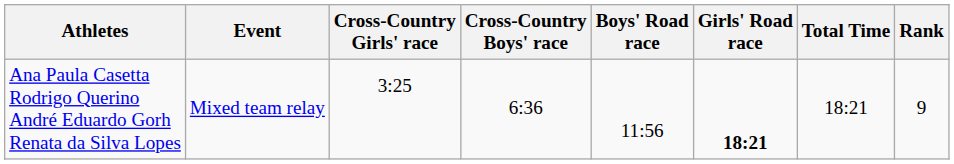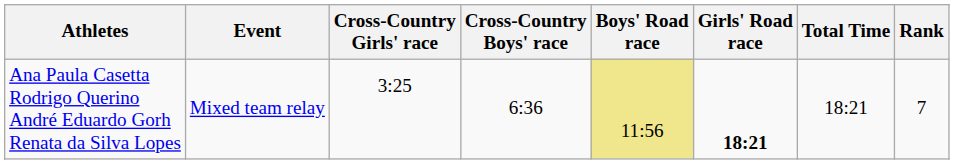(642, 131) no background -> (642, 131) khaki background
(922, 108) 9 -> (922, 108) 7
